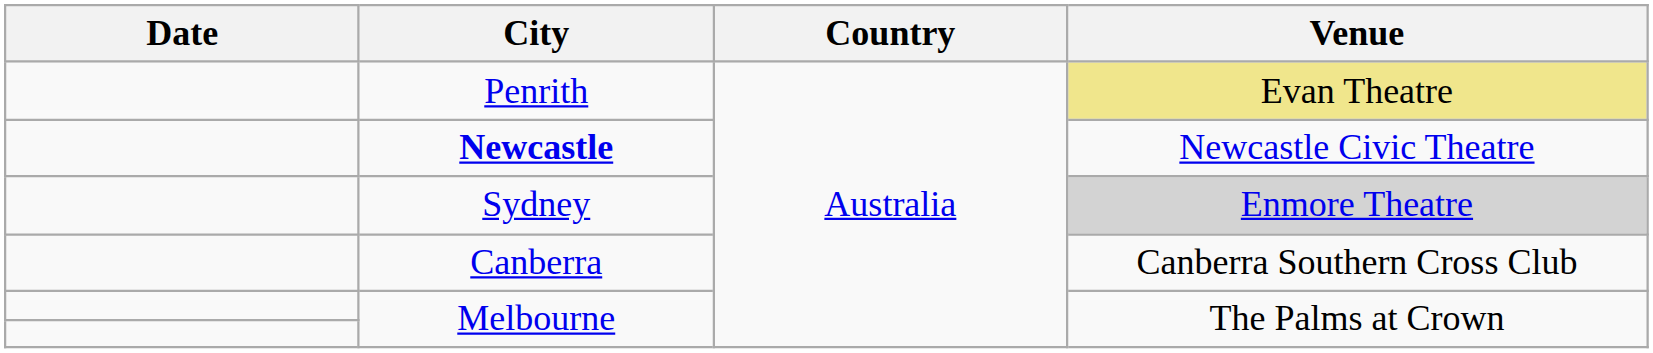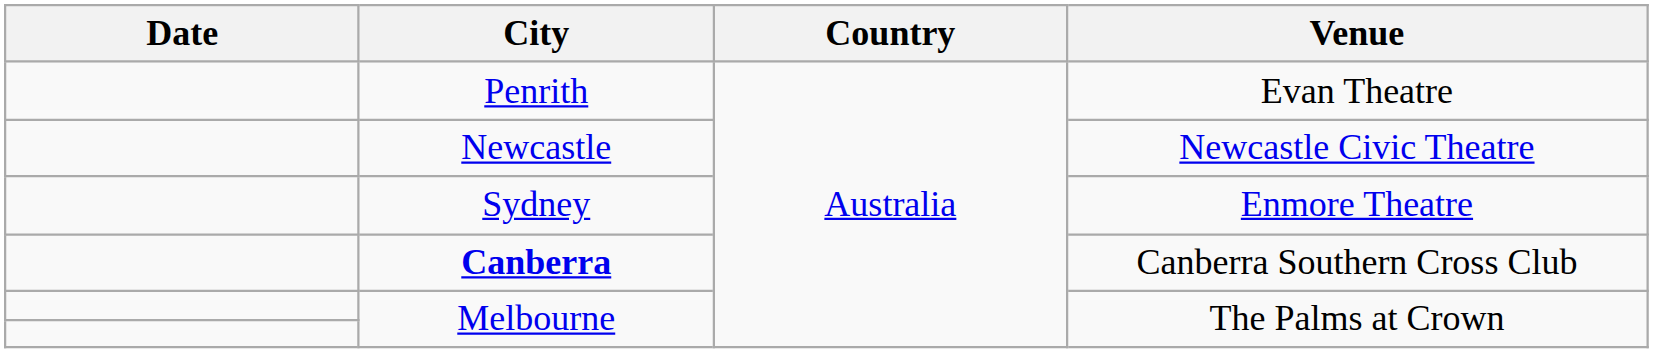(1357, 90) khaki background -> (1357, 90) no background
(536, 147) bold -> (536, 147) normal
(1357, 204) lightgrey background -> (1357, 204) no background
(536, 261) normal -> (536, 261) bold
